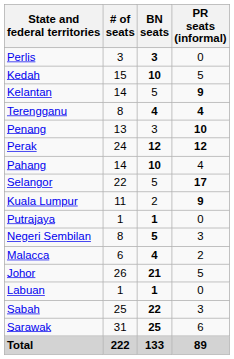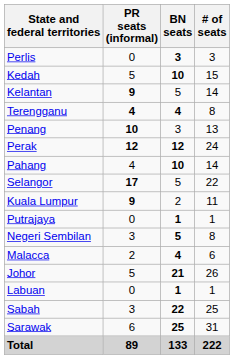columns swapped: (120, 26) <-> (200, 26)
